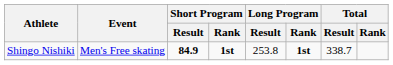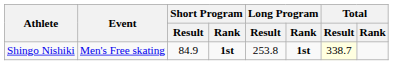(188, 51) bold -> (188, 51) normal
(339, 51) no background -> (339, 51) lightyellow background
